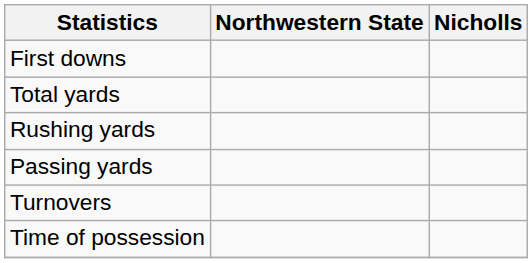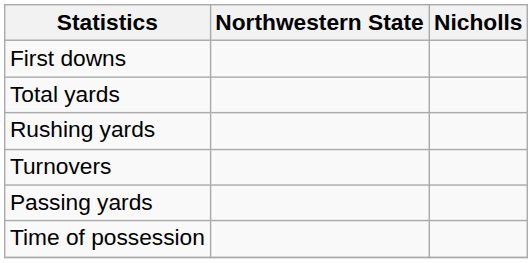rows swapped: (81, 166) <-> (61, 202)
